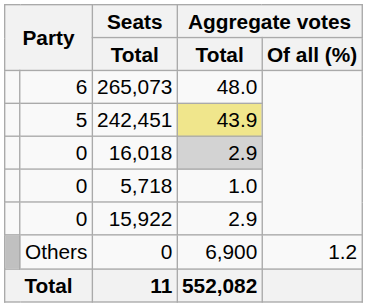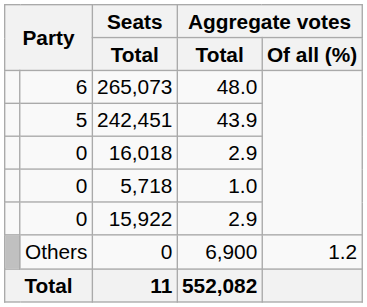(237, 120) khaki background -> (237, 120) no background
(243, 153) lightgrey background -> (243, 153) no background
